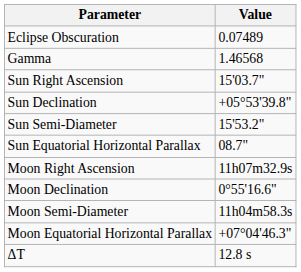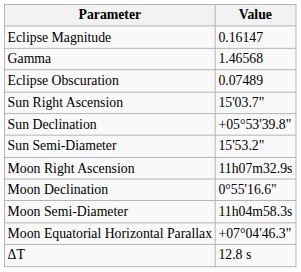+ row: (59, 37)
rows swapped: (63, 37) <-> (29, 59)
- row: (104, 146)
